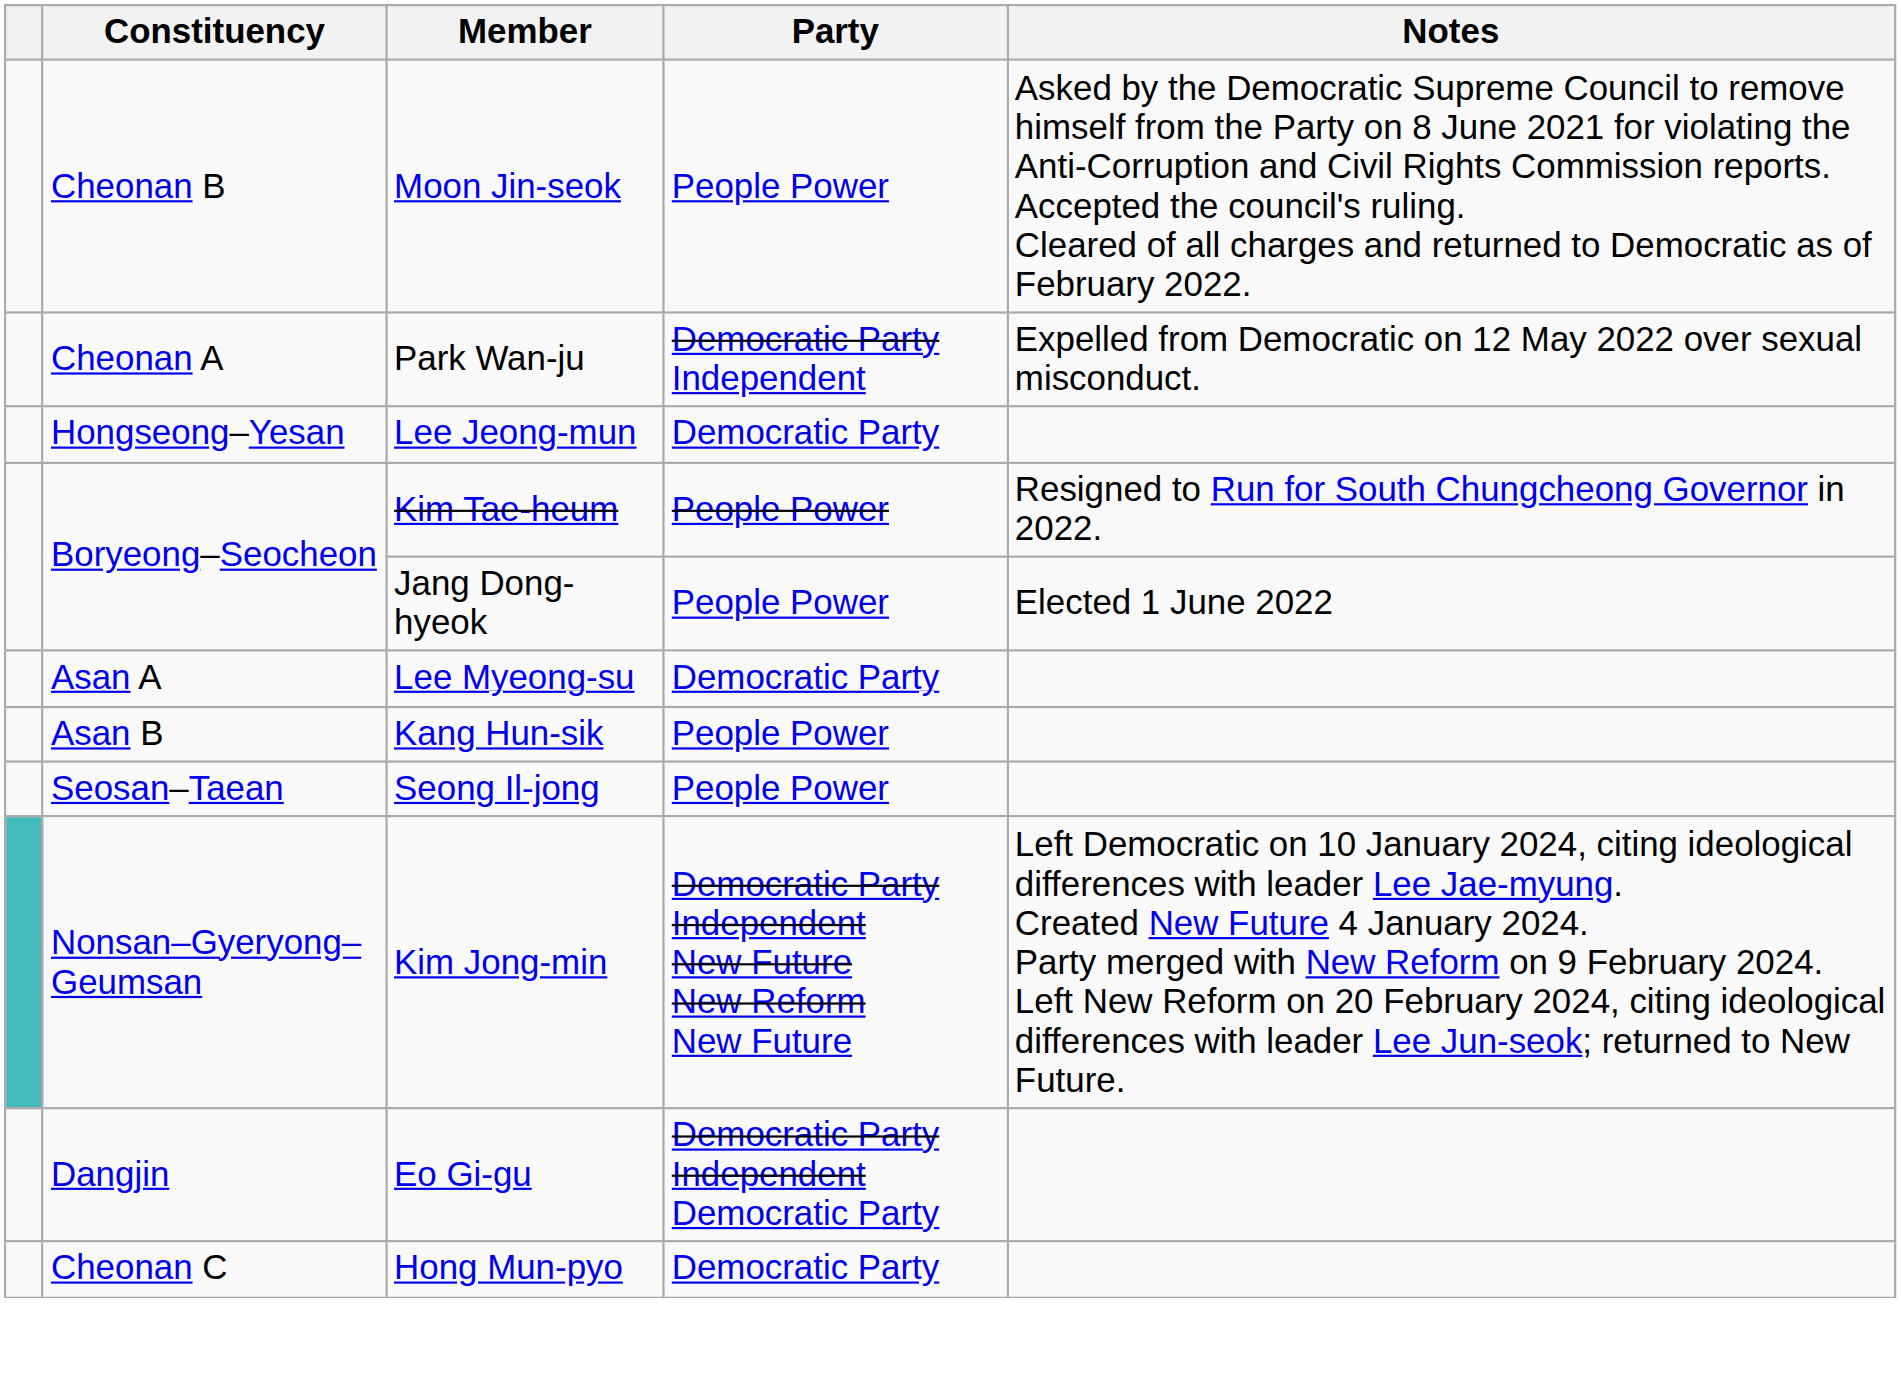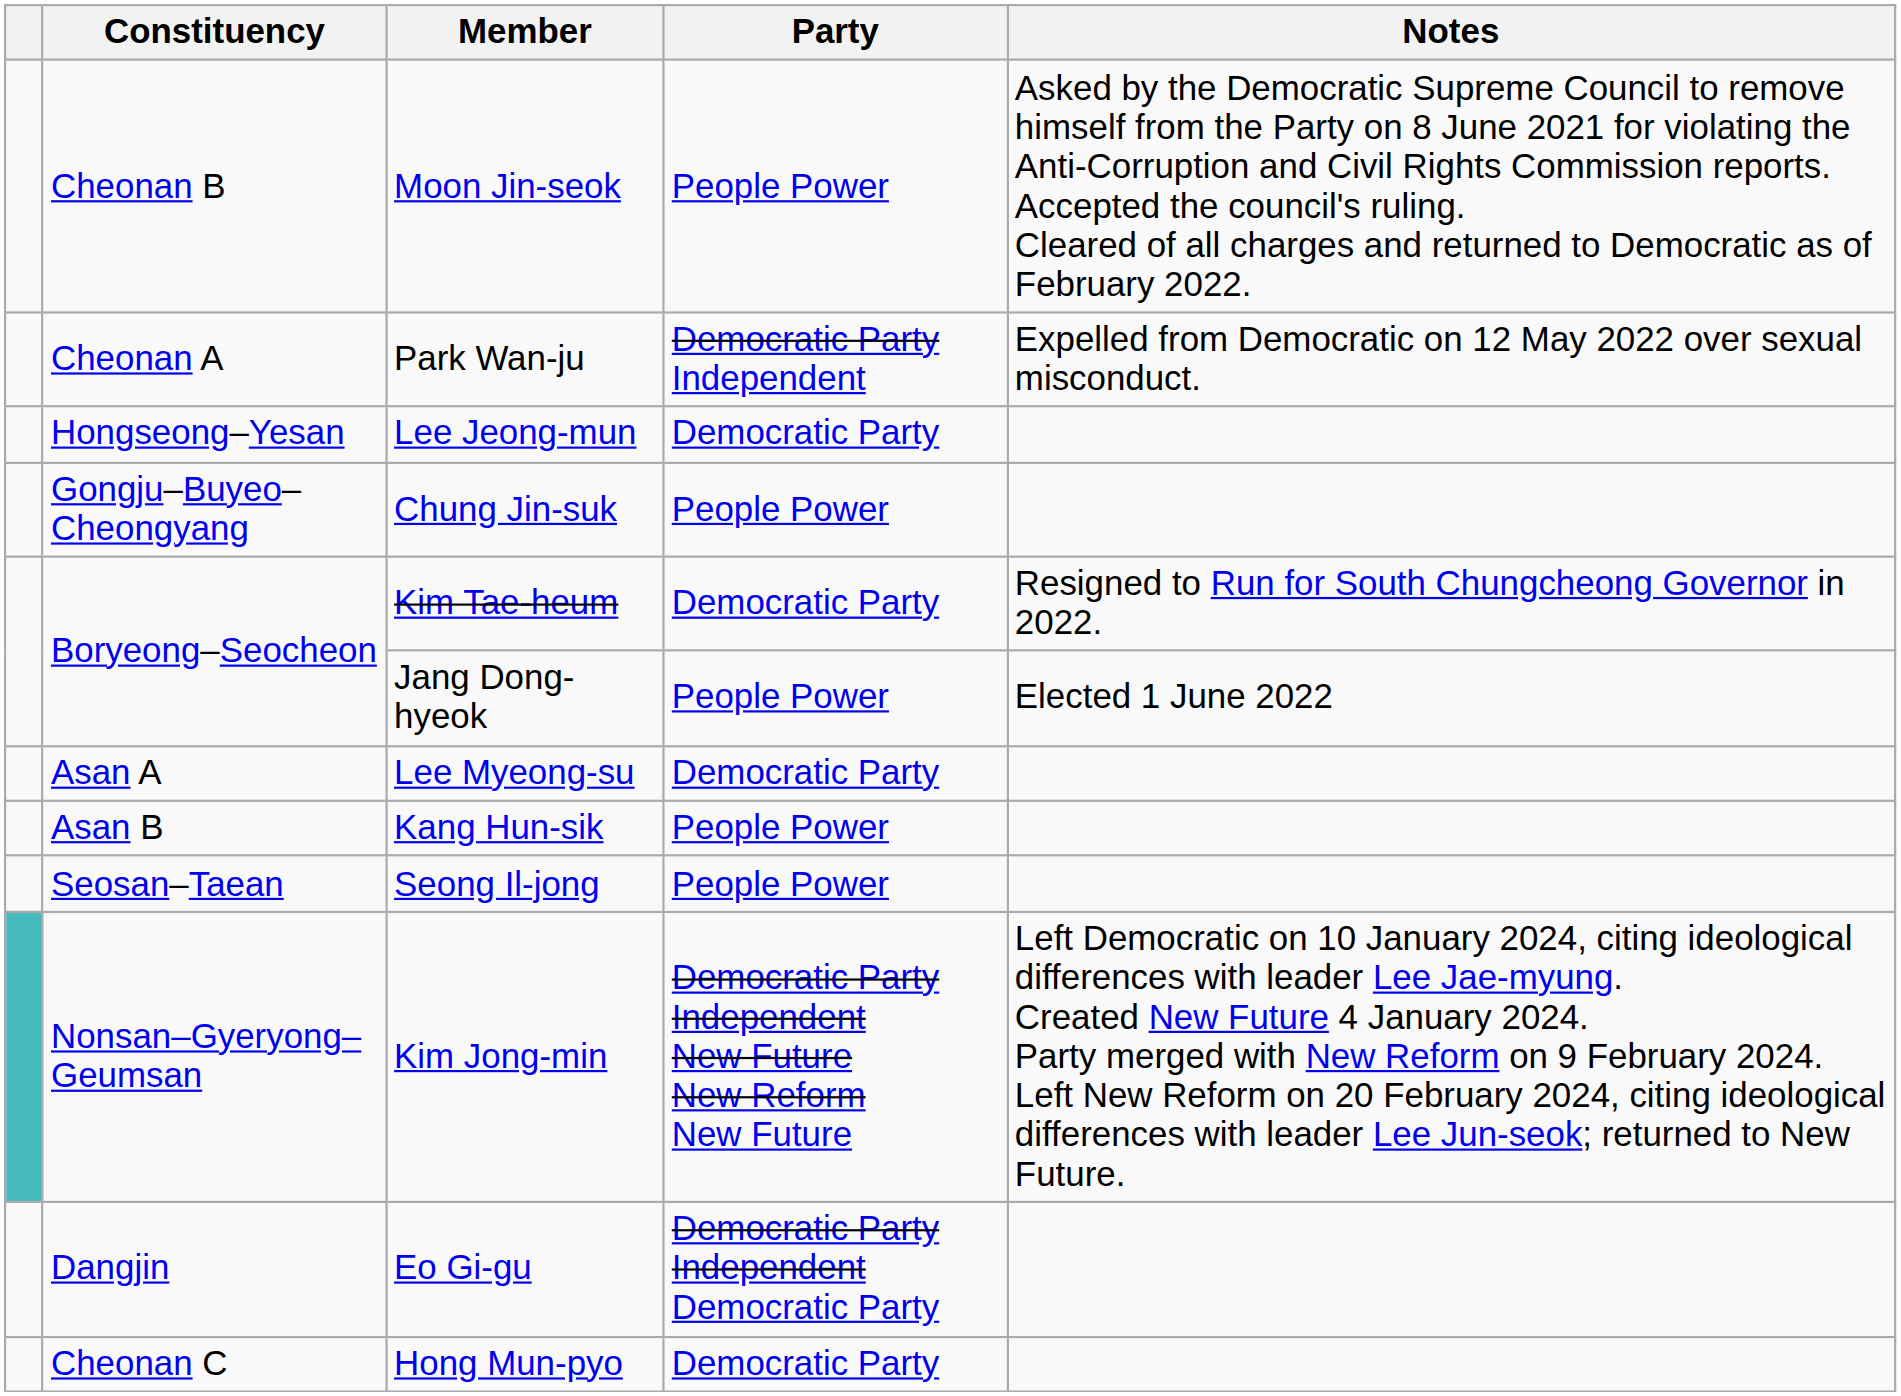+ row: (506, 508)
(780, 508) People Power -> (806, 603) Democratic Party
